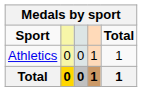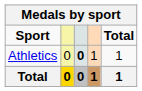(81, 56) normal -> (81, 56) bold
